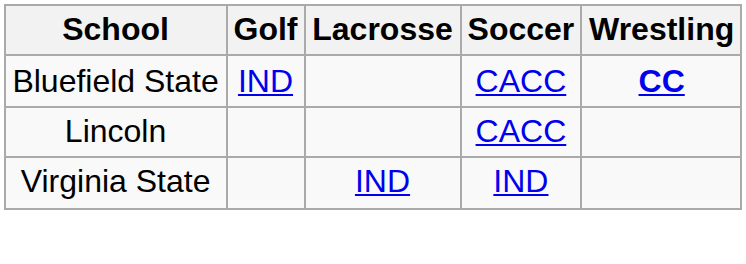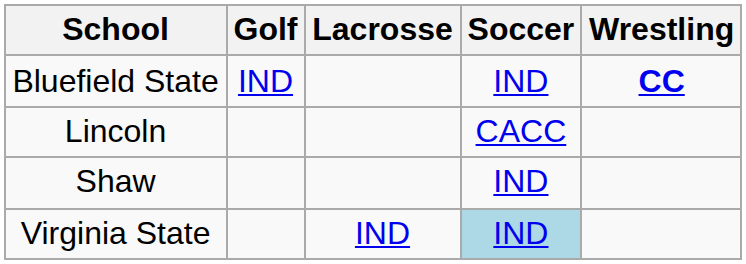(521, 80) CACC -> (521, 80) IND
+ row: (116, 182)
(521, 182) no background -> (521, 232) lightblue background
